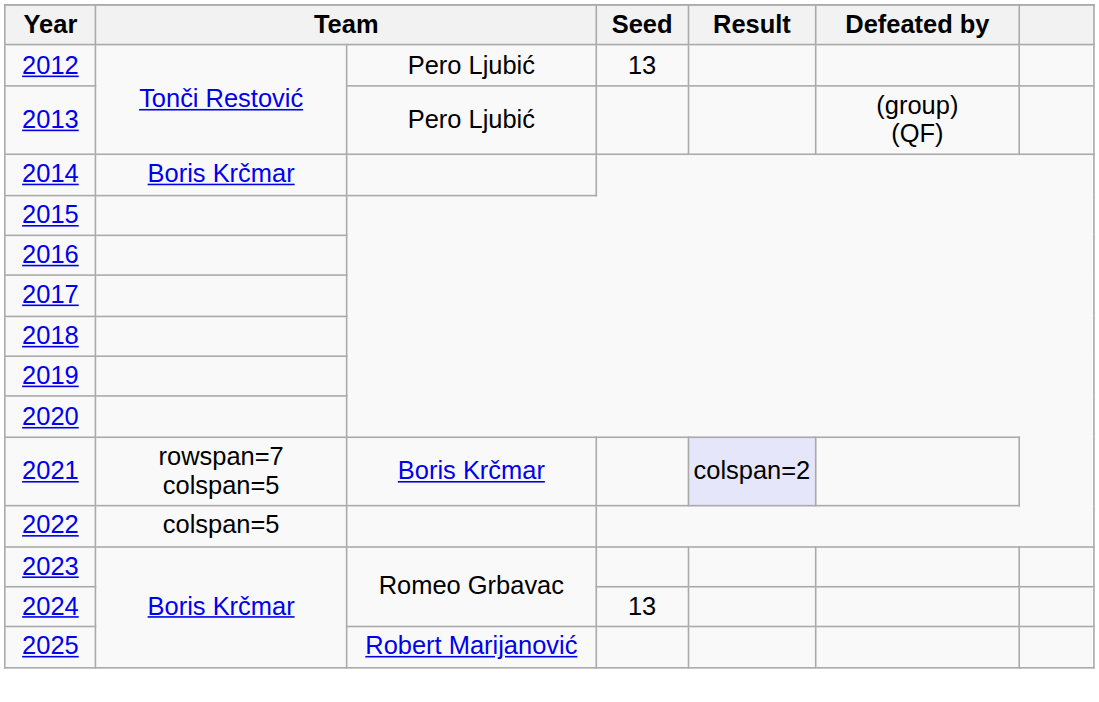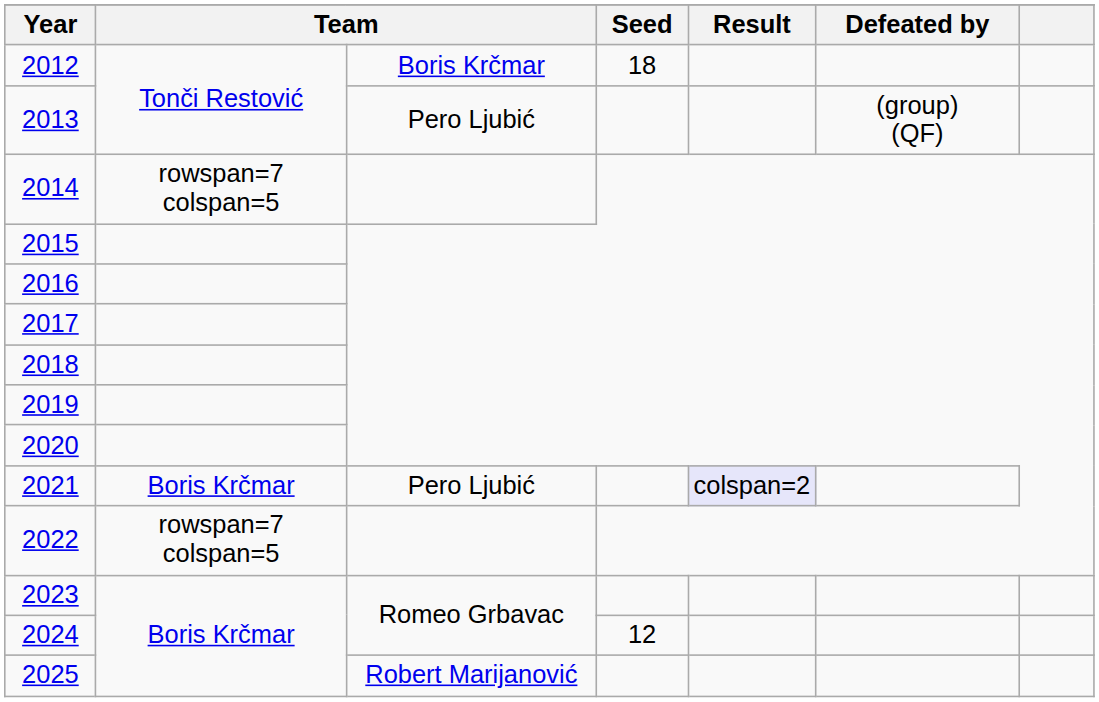(471, 65) Pero Ljubić -> (471, 65) Boris Krčmar
(642, 65) 13 -> (642, 65) 18
(221, 174) Boris Krčmar -> (221, 188) rowspan=7 colspan=5
(221, 471) rowspan=7 colspan=5 -> (221, 485) Boris Krčmar
(471, 471) Boris Krčmar -> (471, 485) Pero Ljubić
(221, 525) colspan=5 -> (221, 540) rowspan=7 colspan=5
(642, 606) 13 -> (642, 635) 12
